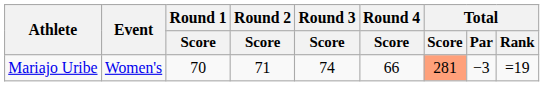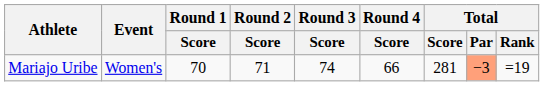(445, 68) lightsalmon background -> (445, 68) no background
(481, 68) no background -> (481, 68) lightsalmon background
